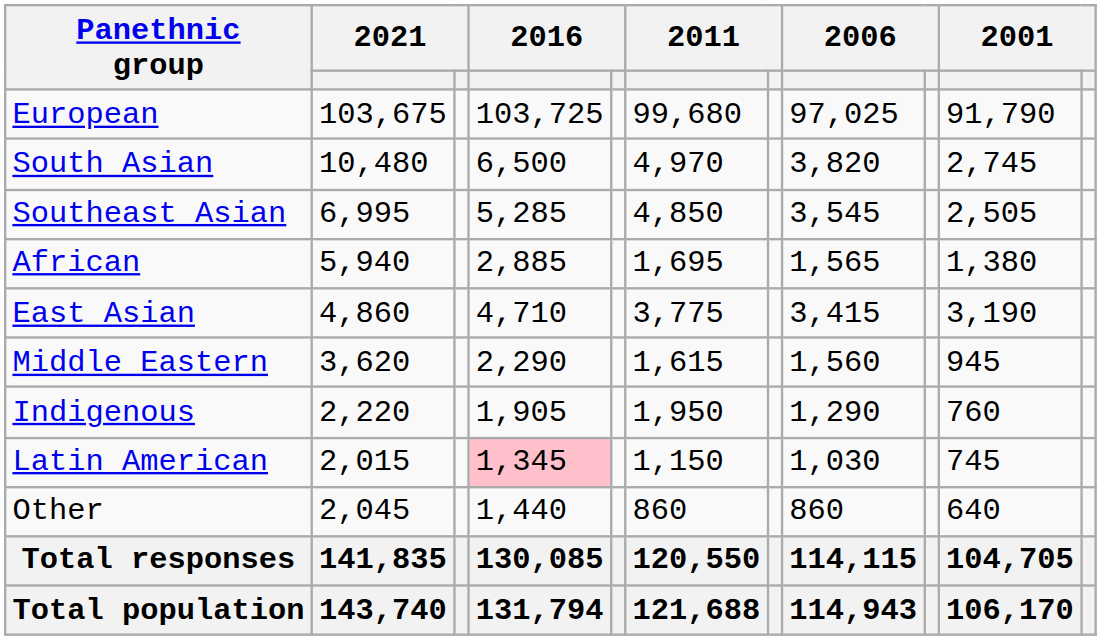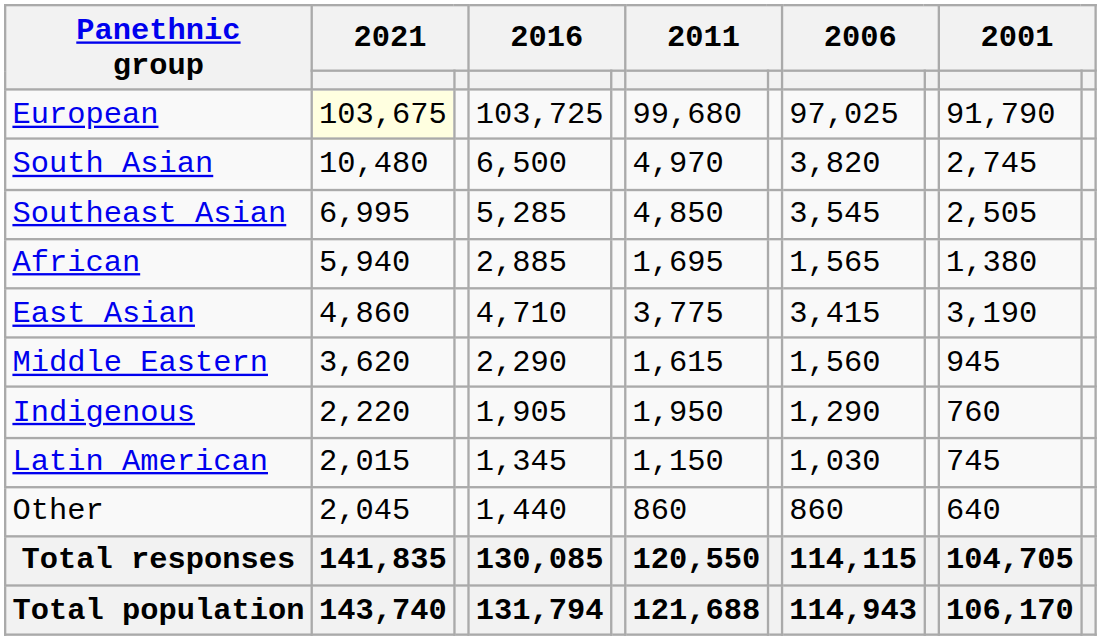(383, 115) no background -> (383, 115) lightyellow background
(521, 462) pink background -> (521, 462) no background
